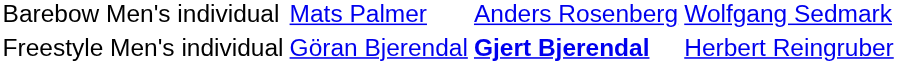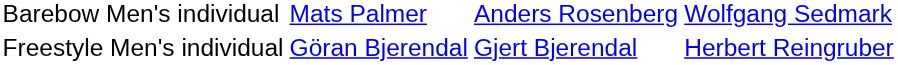(562, 47) bold -> (556, 47) normal
